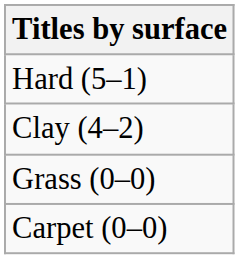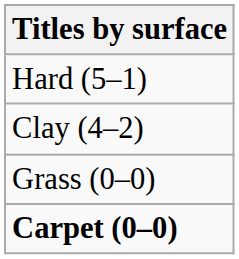(90, 227) normal -> (95, 227) bold
